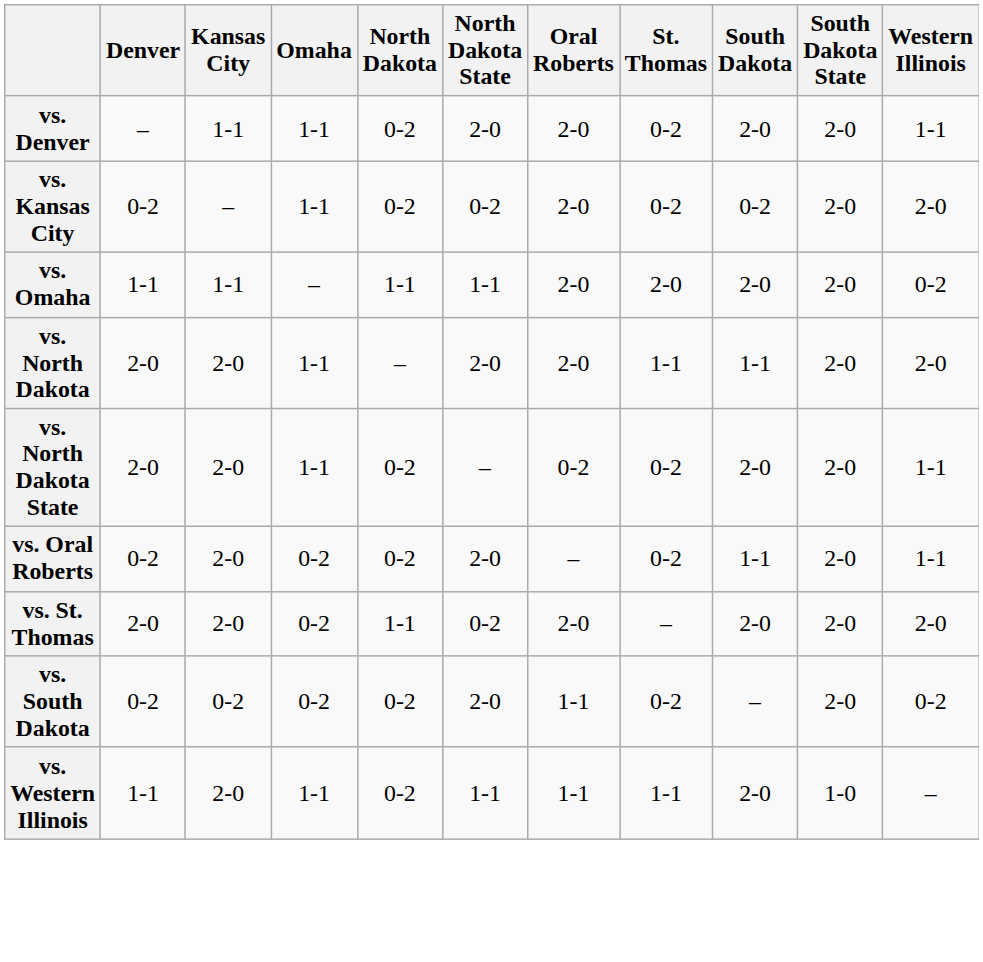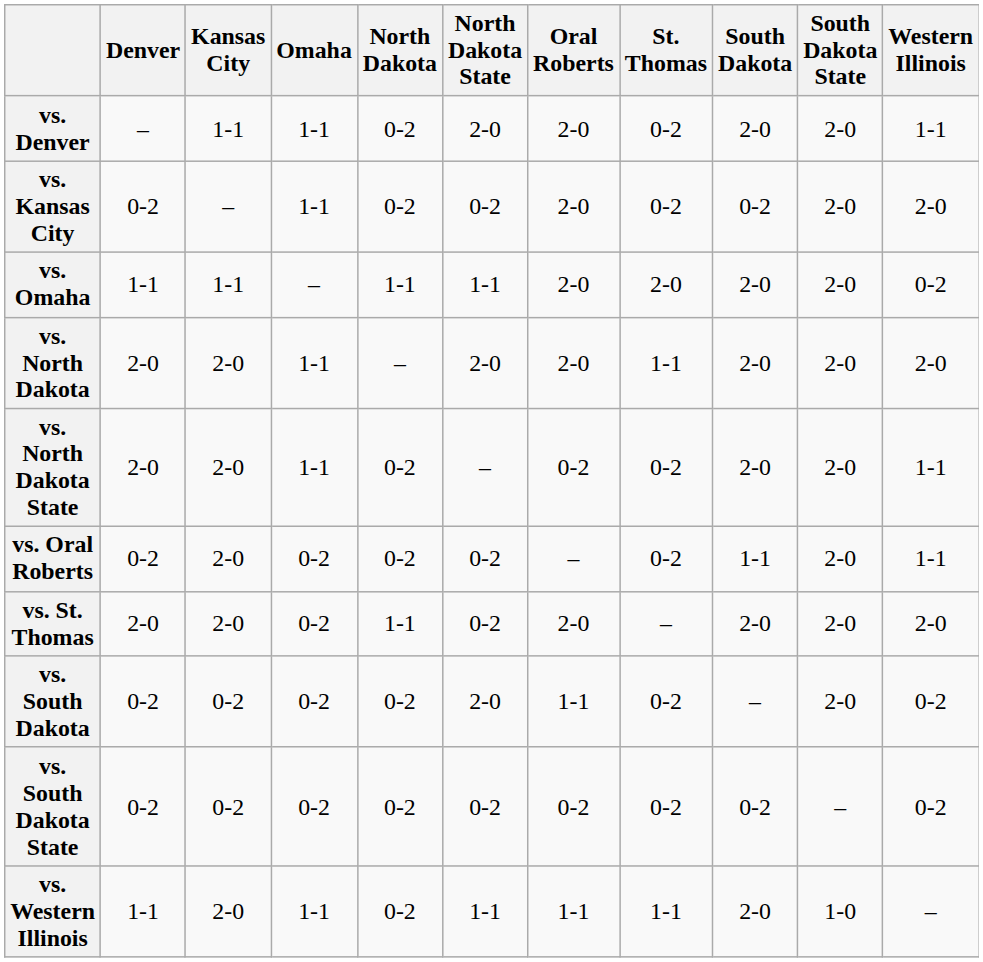(755, 362) 1-1 -> (755, 362) 2-0
(485, 558) 2-0 -> (485, 558) 0-2
+ row: (53, 806)
